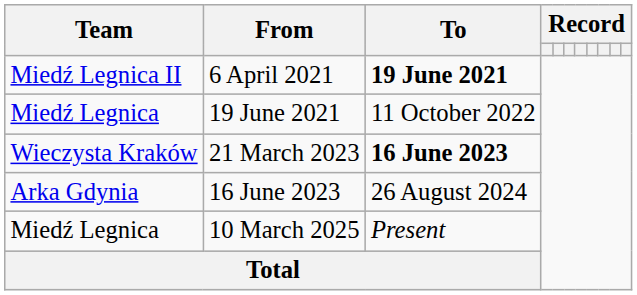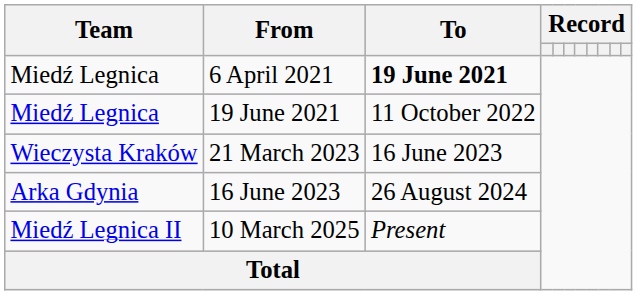(96, 74) Miedź Legnica II -> (85, 74) Miedź Legnica
(439, 152) bold -> (437, 152) normal
(85, 230) Miedź Legnica -> (96, 230) Miedź Legnica II
